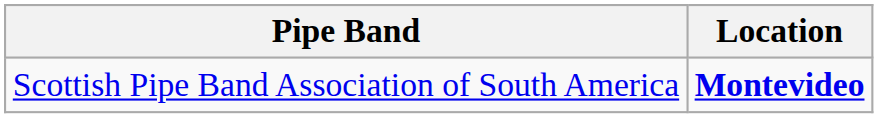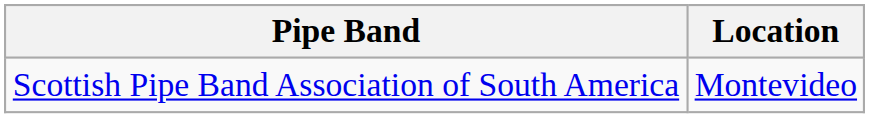(780, 84) bold -> (776, 84) normal
